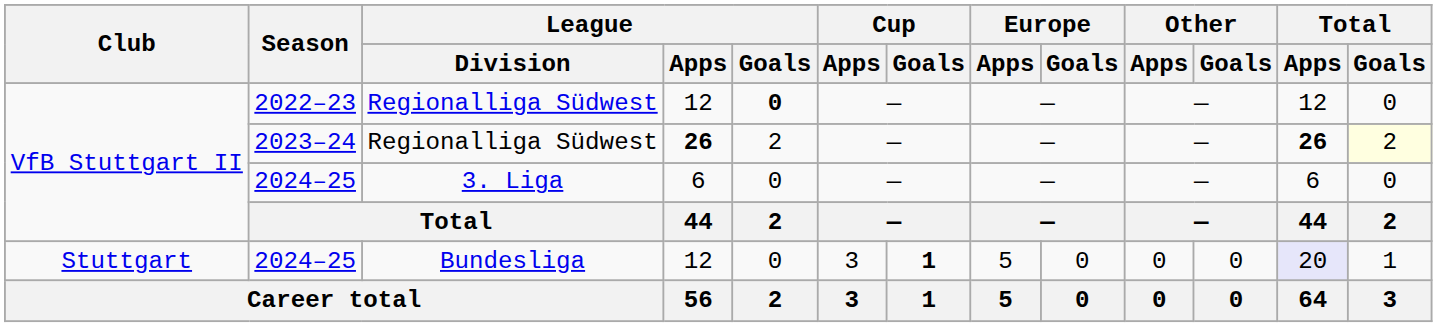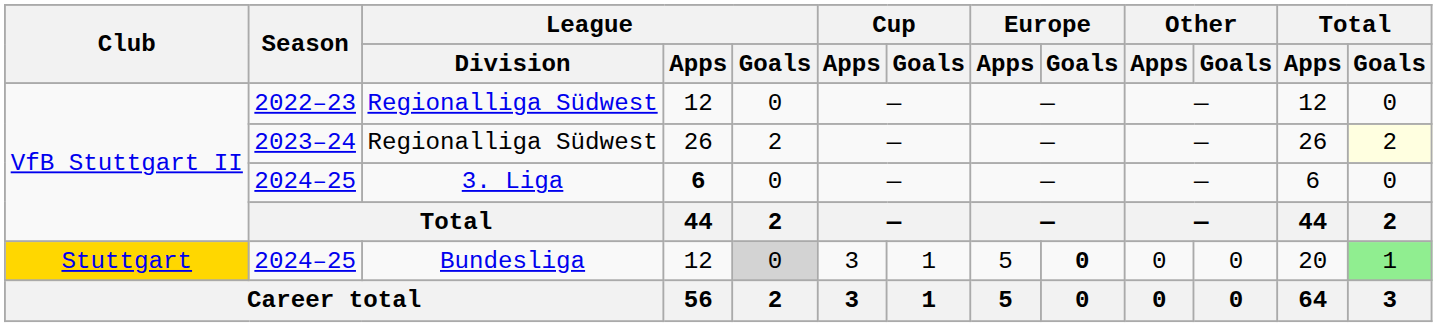(775, 103) bold -> (775, 103) normal
(698, 143) bold -> (698, 143) normal
(1313, 143) bold -> (1313, 143) normal
(698, 182) normal -> (698, 182) bold
(127, 261) no background -> (127, 261) gold background
(775, 261) no background -> (775, 261) lightgrey background
(929, 261) bold -> (929, 261) normal
(1082, 261) normal -> (1082, 261) bold
(1313, 261) lavender background -> (1313, 261) no background
(1390, 261) no background -> (1390, 261) lightgreen background
